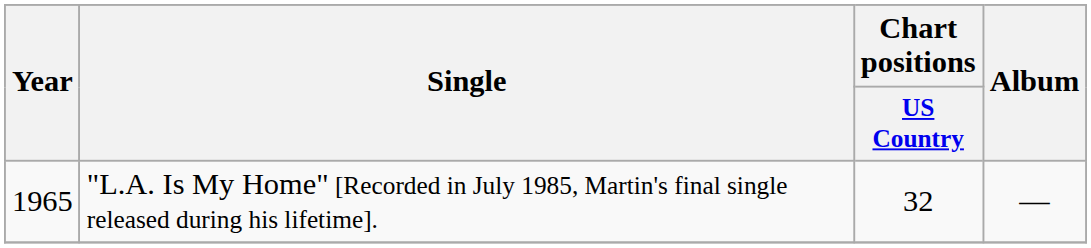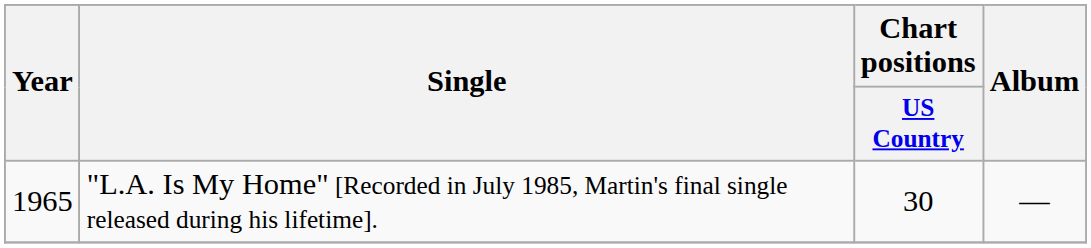(918, 200) 32 -> (918, 200) 30
